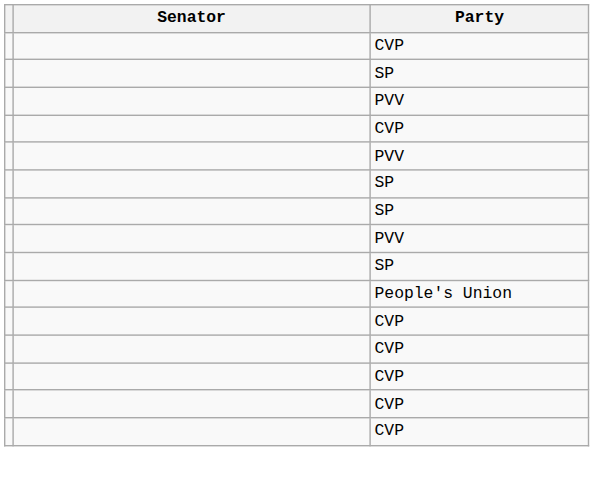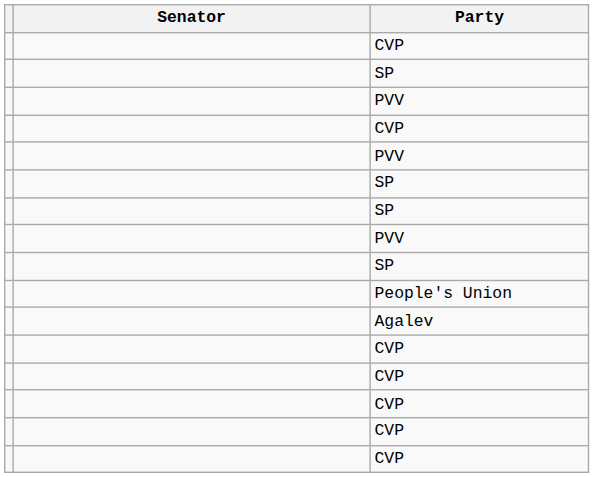+ row: (9, 321)
